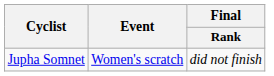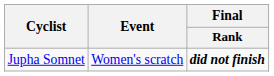(226, 60) normal -> (227, 60) bold
